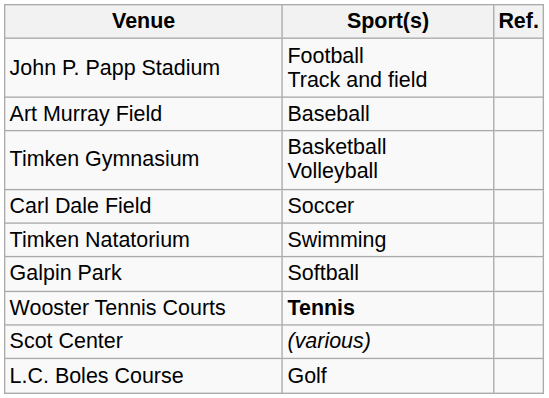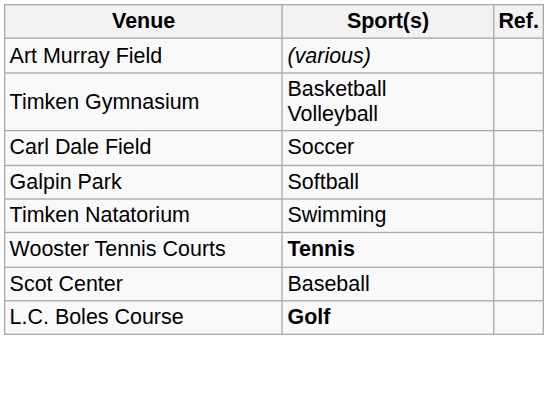- row: (115, 67)
(329, 113) Baseball -> (329, 55) (various)
rows swapped: (66, 273) <-> (100, 239)
(329, 341) (various) -> (329, 283) Baseball
(307, 375) normal -> (309, 317) bold
